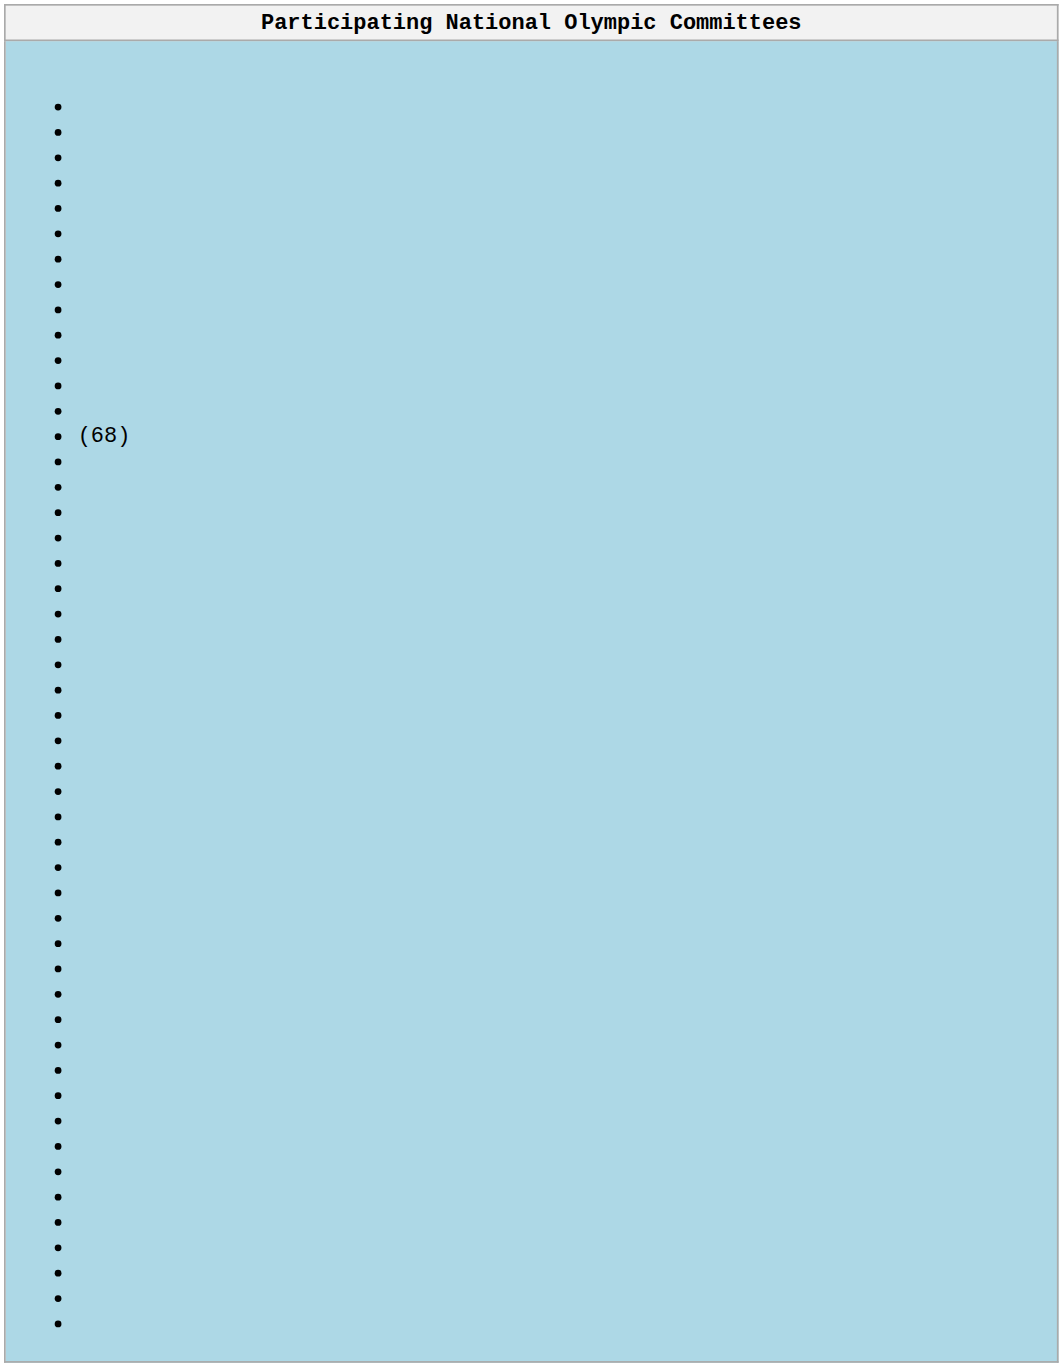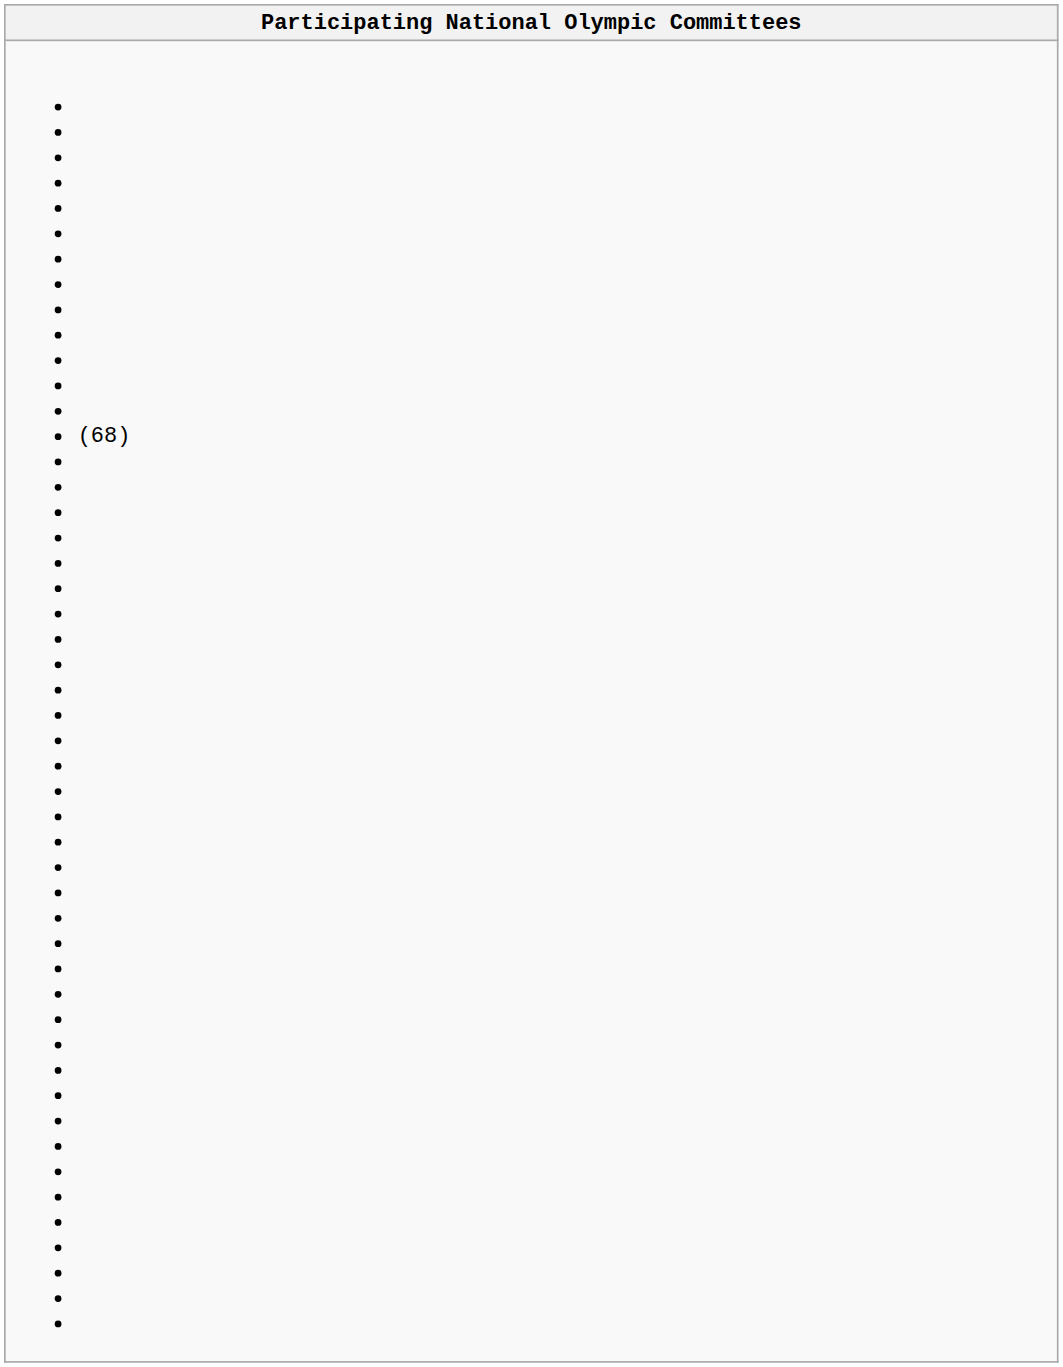(531, 714) lightblue background -> (531, 714) no background
